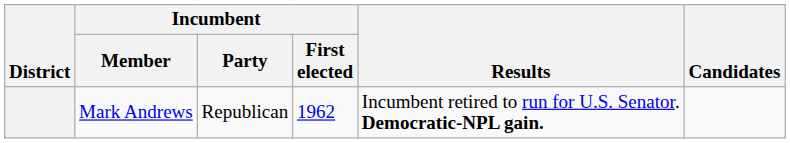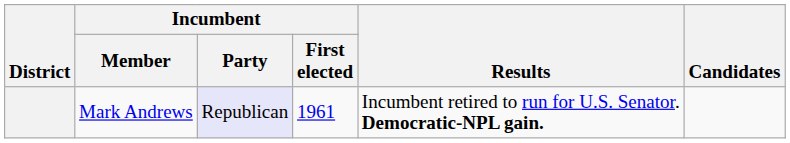(245, 112) no background -> (245, 112) lavender background
(316, 112) 1962 -> (316, 112) 1961
